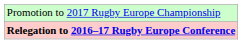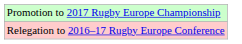(121, 30) bold -> (116, 30) normal
